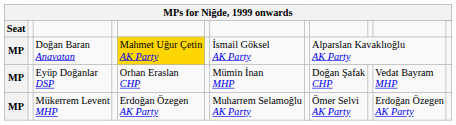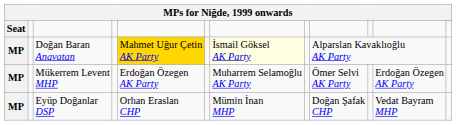(241, 50) no background -> (241, 50) lightyellow background
rows swapped: (73, 106) <-> (67, 78)
